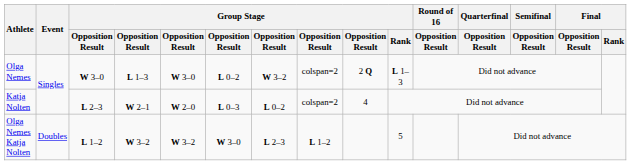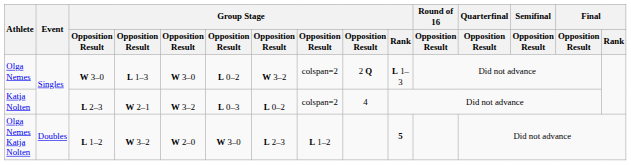(183, 107) W 2–0 -> (183, 107) W 3–2
(183, 142) W 3–2 -> (183, 142) W 2–0
(401, 137) normal -> (401, 137) bold
